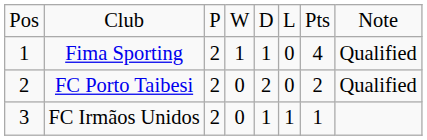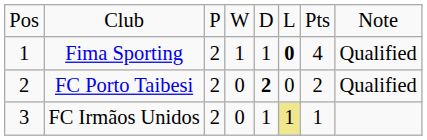(289, 53) normal -> (289, 53) bold
(266, 85) normal -> (266, 85) bold
(289, 118) no background -> (289, 118) khaki background
